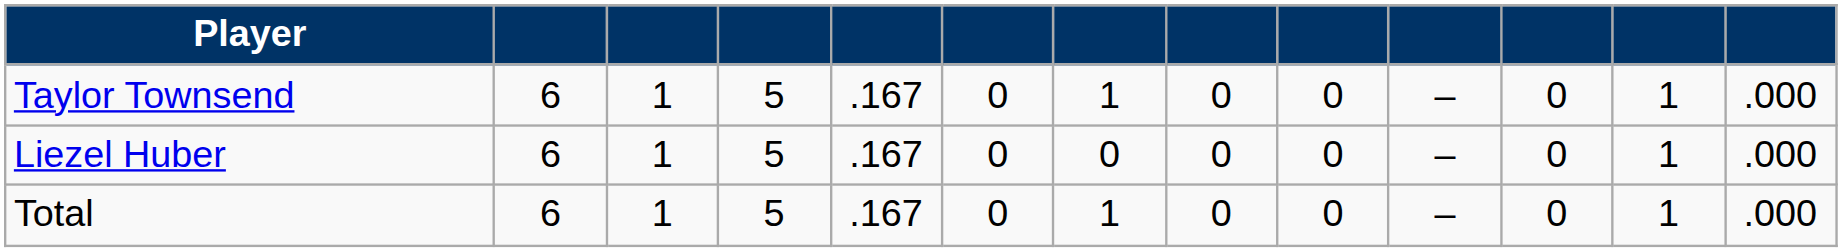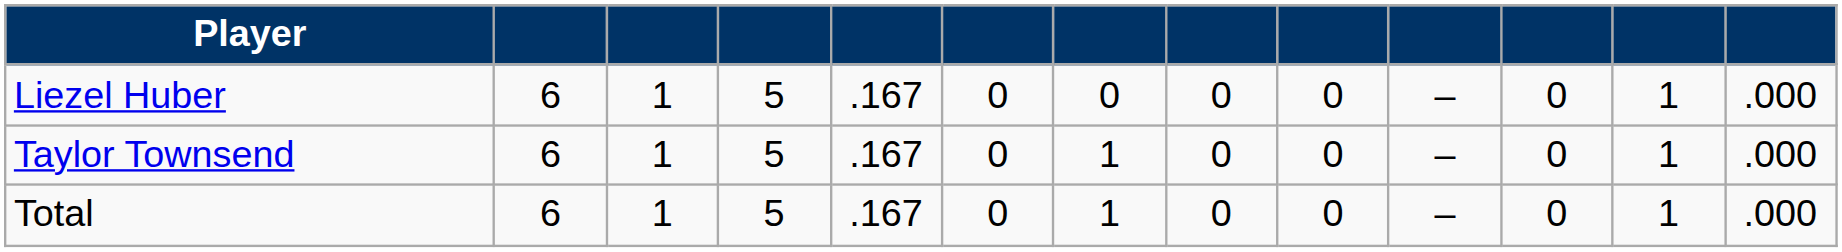rows swapped: (120, 154) <-> (154, 94)
